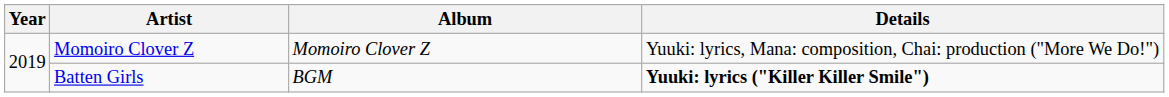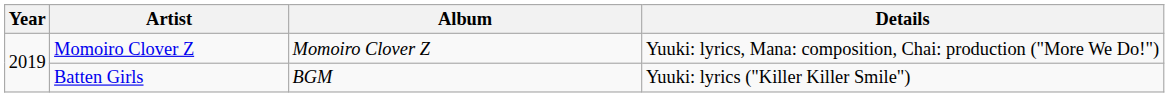(787, 77) bold -> (778, 77) normal
